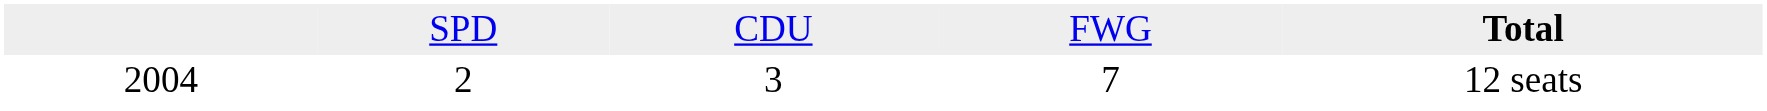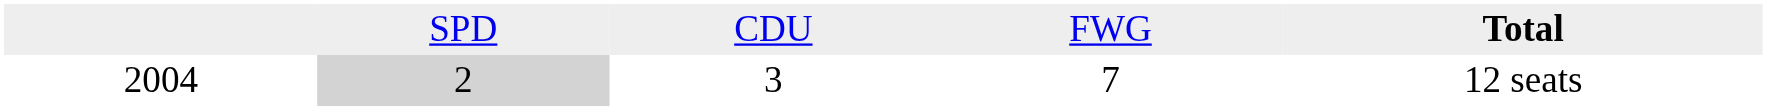(463, 79) no background -> (463, 79) lightgrey background
